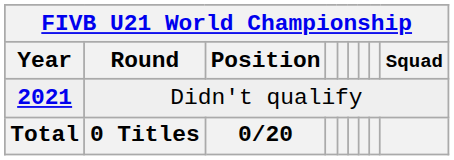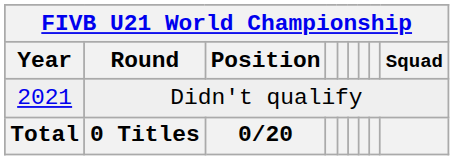(45, 98) bold -> (45, 98) normal
